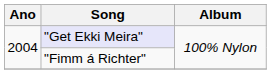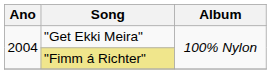(94, 36) lavender background -> (94, 36) no background
(95, 58) no background -> (95, 58) khaki background
